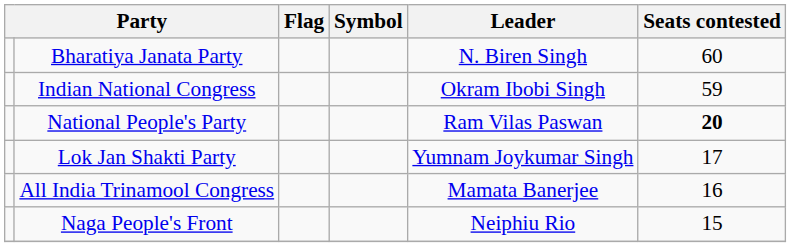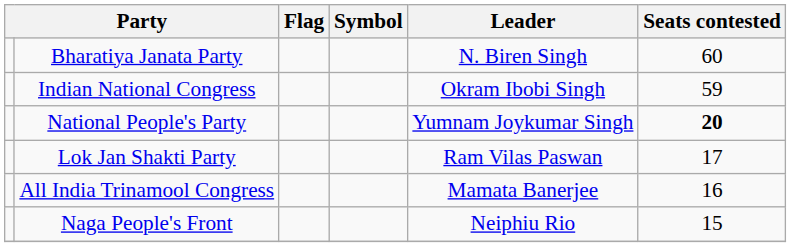(523, 122) Ram Vilas Paswan -> (523, 122) Yumnam Joykumar Singh
(523, 156) Yumnam Joykumar Singh -> (523, 156) Ram Vilas Paswan
